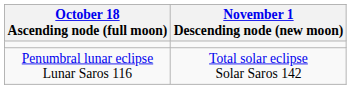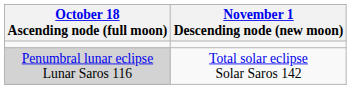(87, 66) no background -> (87, 66) lightgrey background
